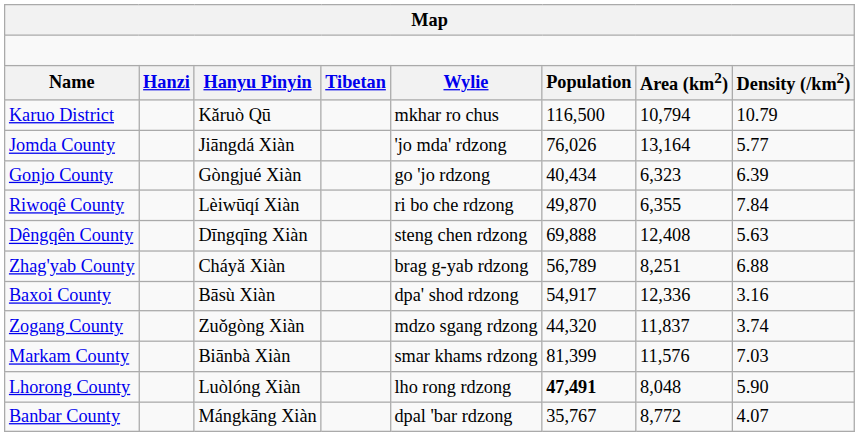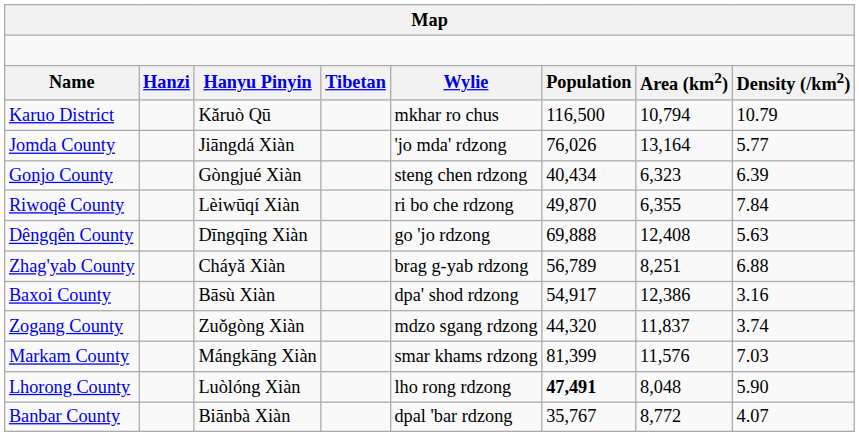(442, 175) go 'jo rdzong -> (461, 175) steng chen rdzong
(461, 235) steng chen rdzong -> (442, 235) go 'jo rdzong
(665, 296) 12,336 -> (665, 296) 12,386
(244, 356) Biānbà Xiàn -> (258, 356) Mángkāng Xiàn
(258, 416) Mángkāng Xiàn -> (244, 416) Biānbà Xiàn
